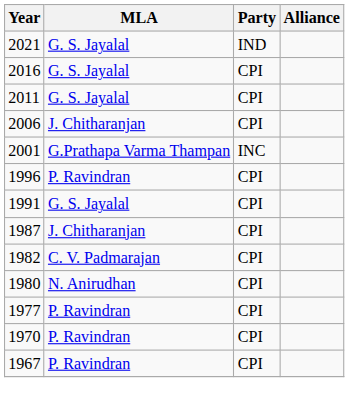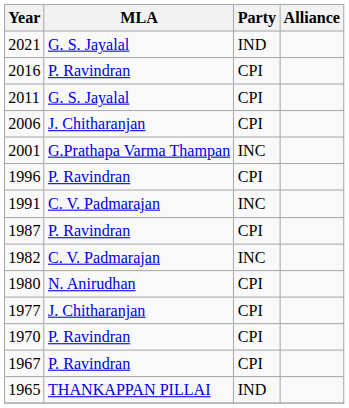(89, 71) G. S. Jayalal -> (89, 71) P. Ravindran
(89, 203) G. S. Jayalal -> (104, 203) C. V. Padmarajan
(250, 203) CPI -> (252, 203) INC
(97, 230) J. Chitharanjan -> (89, 230) P. Ravindran
(250, 257) CPI -> (252, 257) INC
(89, 310) P. Ravindran -> (97, 310) J. Chitharanjan
+ row: (24, 389)
